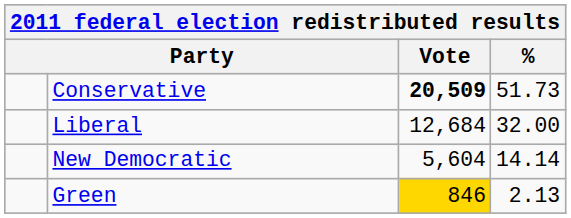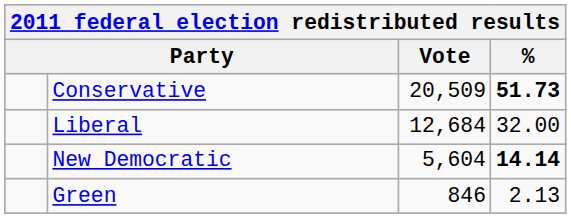(448, 92) bold -> (448, 92) normal
(528, 92) normal -> (528, 92) bold
(528, 161) normal -> (528, 161) bold
(467, 196) gold background -> (467, 196) no background
